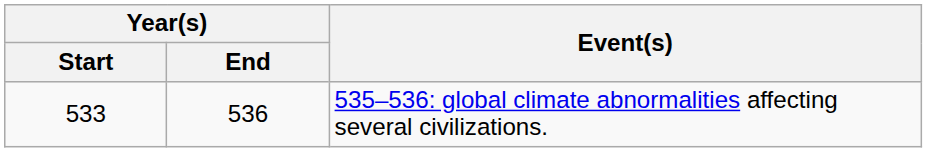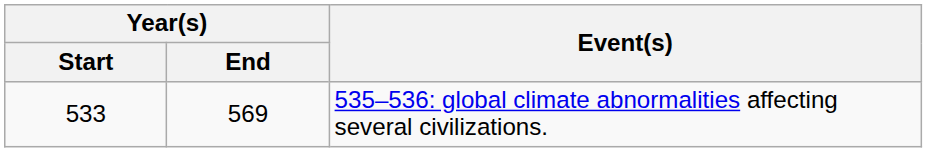(248, 113) 536 -> (248, 113) 569
